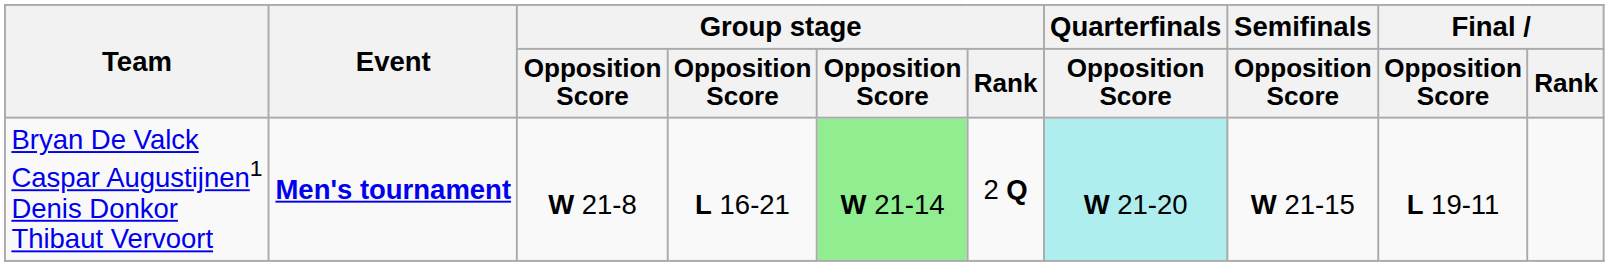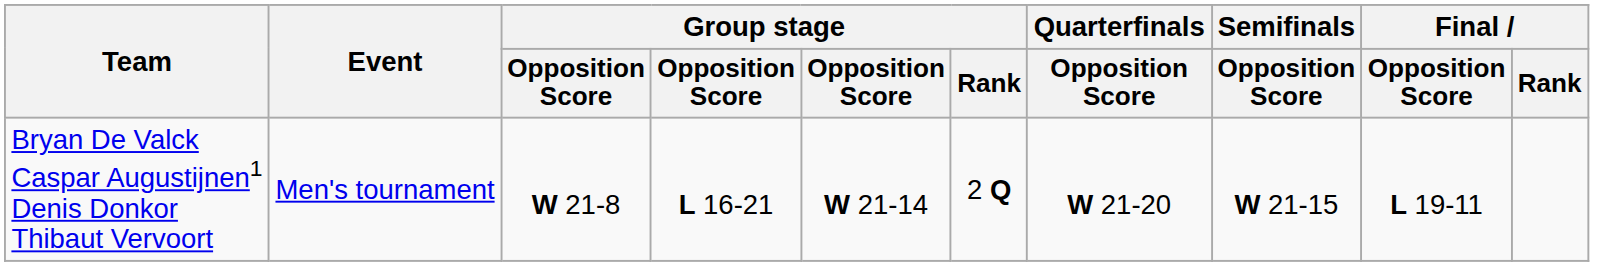(393, 190) bold -> (385, 190) normal
(893, 205) lightgreen background -> (876, 205) no background
(1136, 205) paleturquoise background -> (1119, 205) no background
